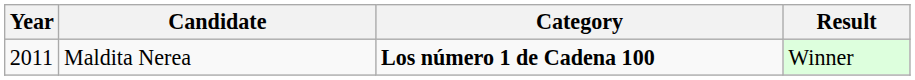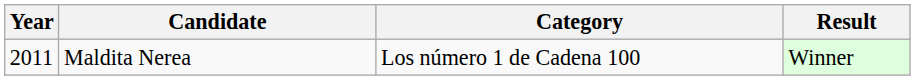(518, 57) bold -> (511, 57) normal
